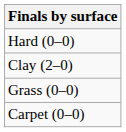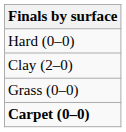(46, 113) normal -> (49, 113) bold
